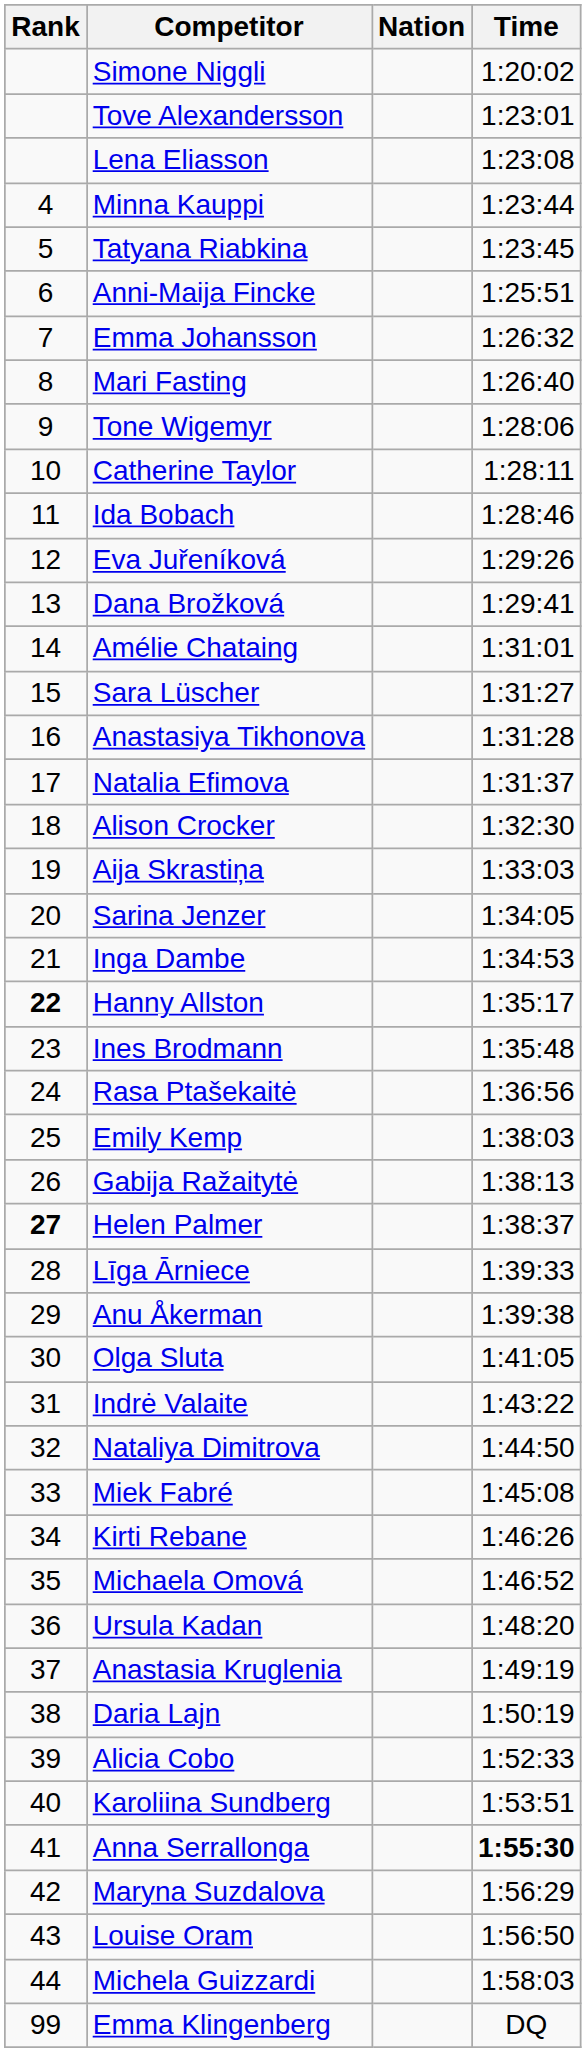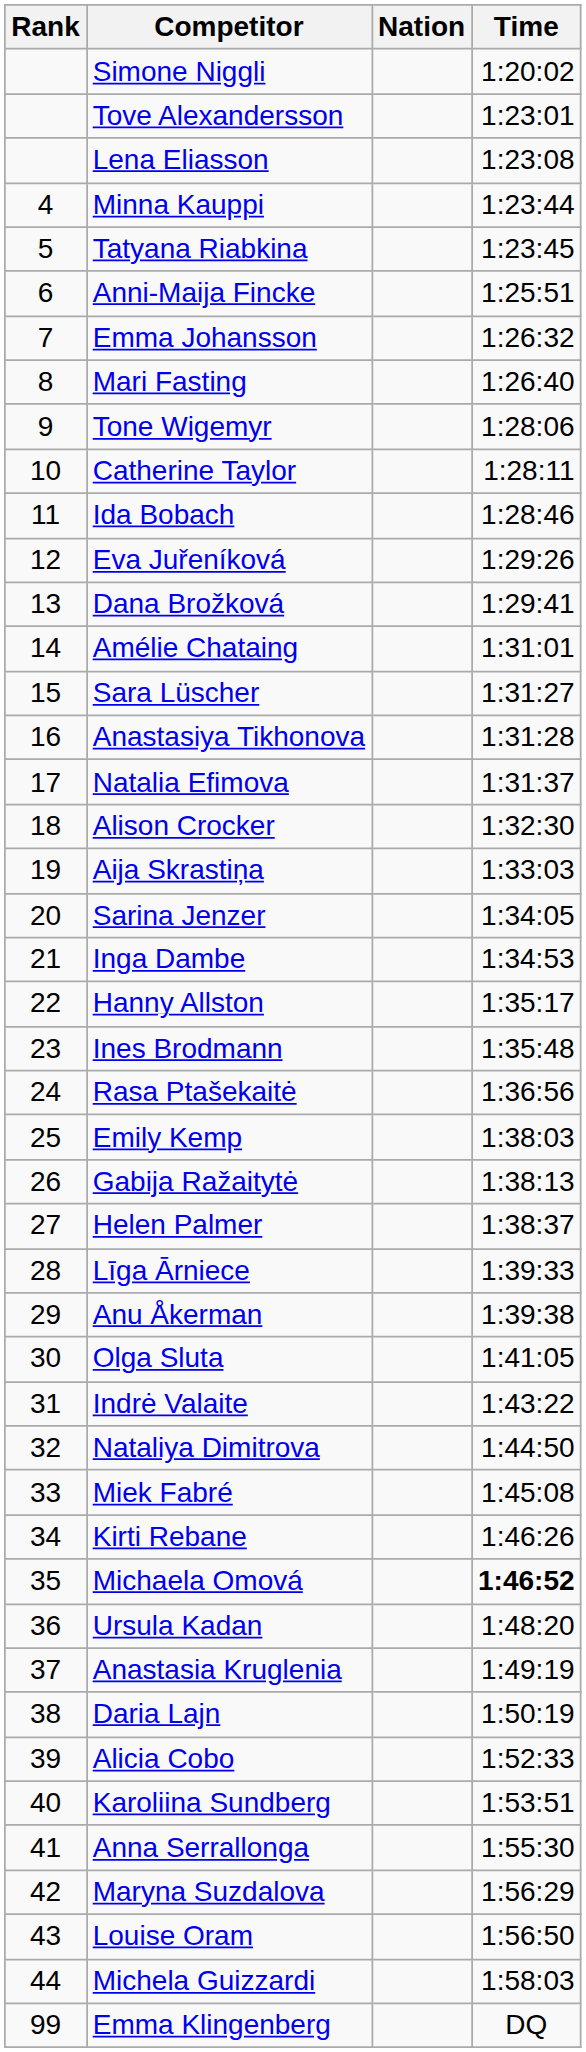(46, 1003) bold -> (46, 1003) normal
(46, 1225) bold -> (46, 1225) normal
(528, 1580) normal -> (526, 1580) bold
(526, 1847) bold -> (528, 1847) normal
